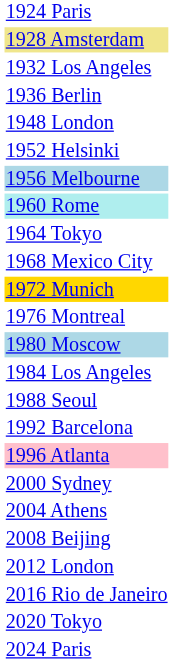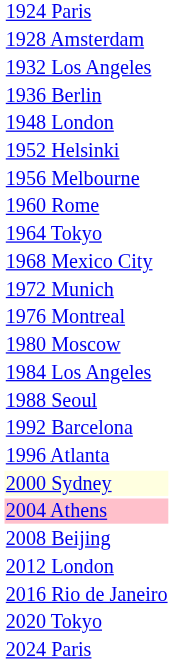(75, 39) khaki background -> (75, 39) no background
(73, 178) lightblue background -> (73, 178) no background
(53, 206) paleturquoise background -> (53, 206) no background
(60, 289) gold background -> (60, 289) no background
(63, 344) lightblue background -> (63, 344) no background
(58, 455) pink background -> (58, 455) no background
(59, 483) no background -> (59, 483) lightyellow background
(56, 510) no background -> (56, 510) pink background
